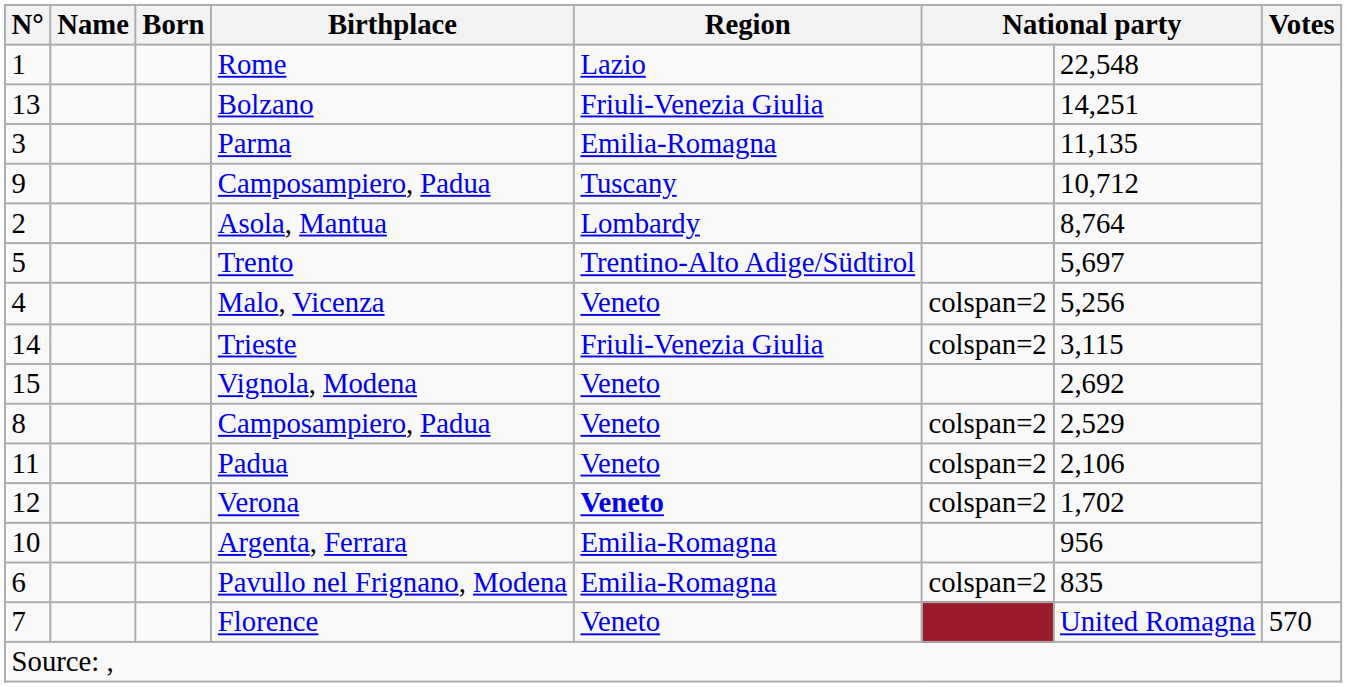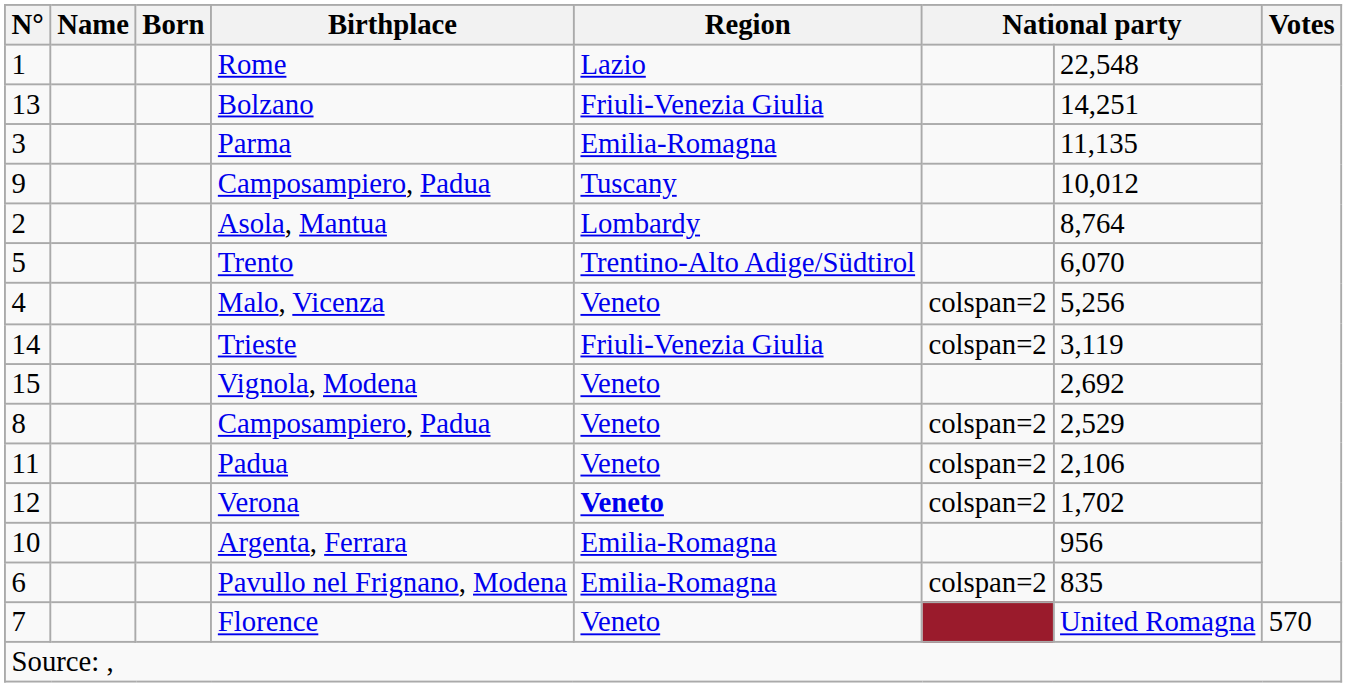(1100, 183) 10,712 -> (1100, 183) 10,012
(1092, 263) 5,697 -> (1092, 263) 6,070
(1092, 343) 3,115 -> (1092, 343) 3,119
